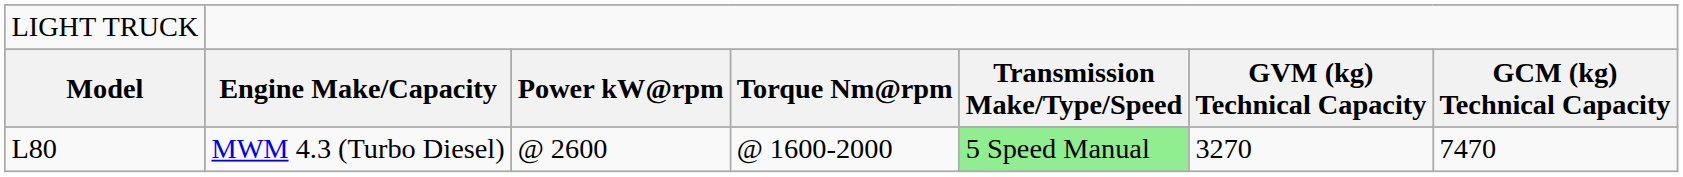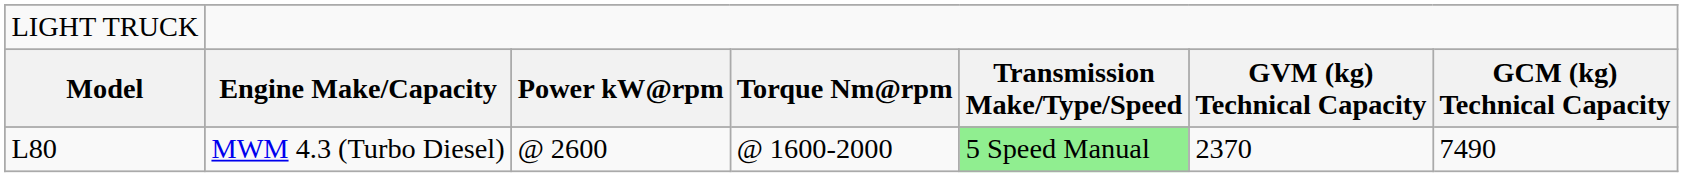(1224, 148) 3270 -> (1224, 148) 2370
(1468, 148) 7470 -> (1468, 148) 7490
